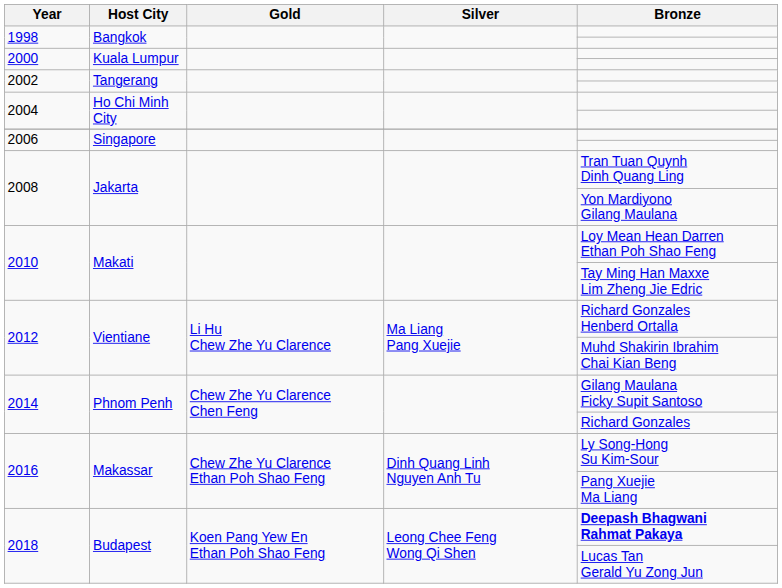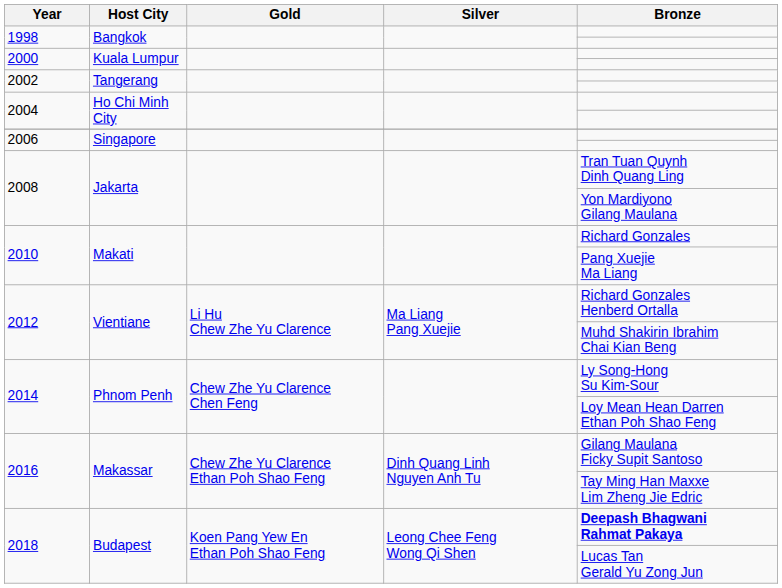(652, 244) Loy Mean Hean Darren Ethan Poh Shao Feng -> (635, 236) Richard Gonzales
(645, 281) Tay Ming Han Maxxe Lim Zheng Jie Edric -> (618, 265) Pang Xuejie Ma Liang
(641, 393) Gilang Maulana Ficky Supit Santoso -> (624, 377) Ly Song-Hong Su Kim-Sour
(635, 422) Richard Gonzales -> (652, 415) Loy Mean Hean Darren Ethan Poh Shao Feng
(624, 452) Ly Song-Hong Su Kim-Sour -> (641, 452) Gilang Maulana Ficky Supit Santoso
(618, 489) Pang Xuejie Ma Liang -> (645, 489) Tay Ming Han Maxxe Lim Zheng Jie Edric
